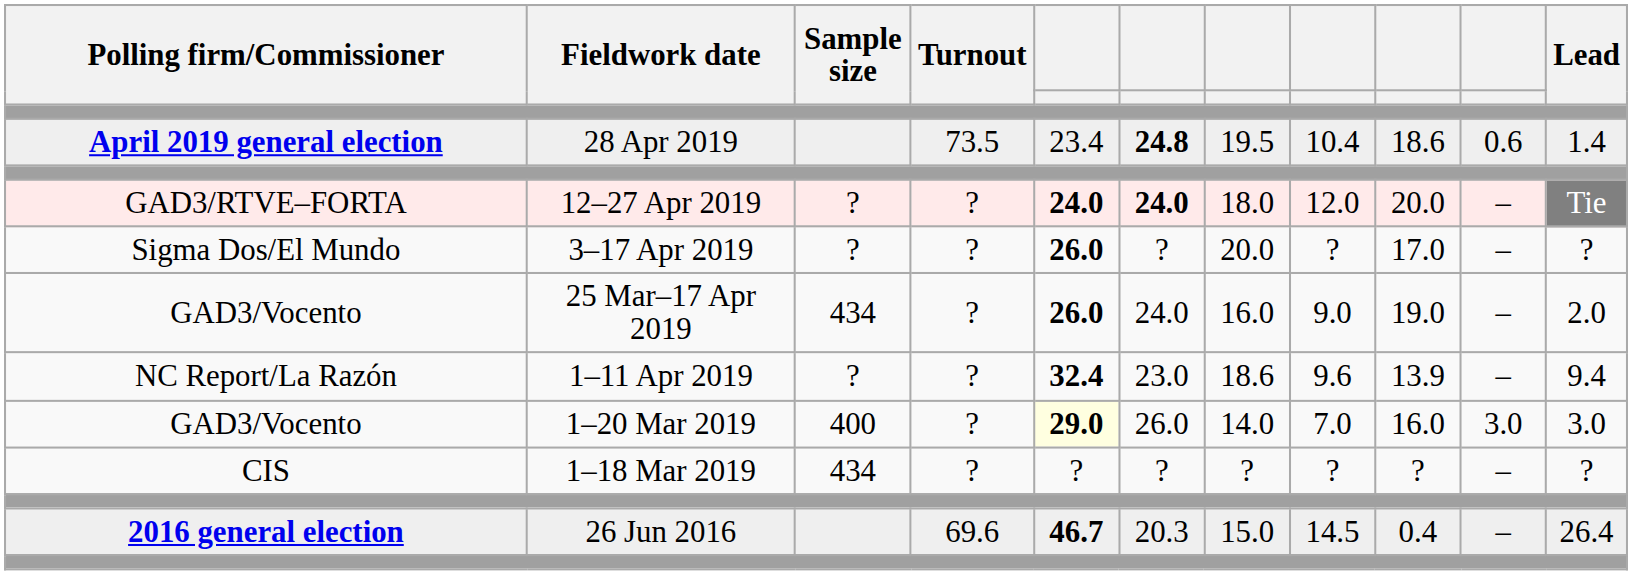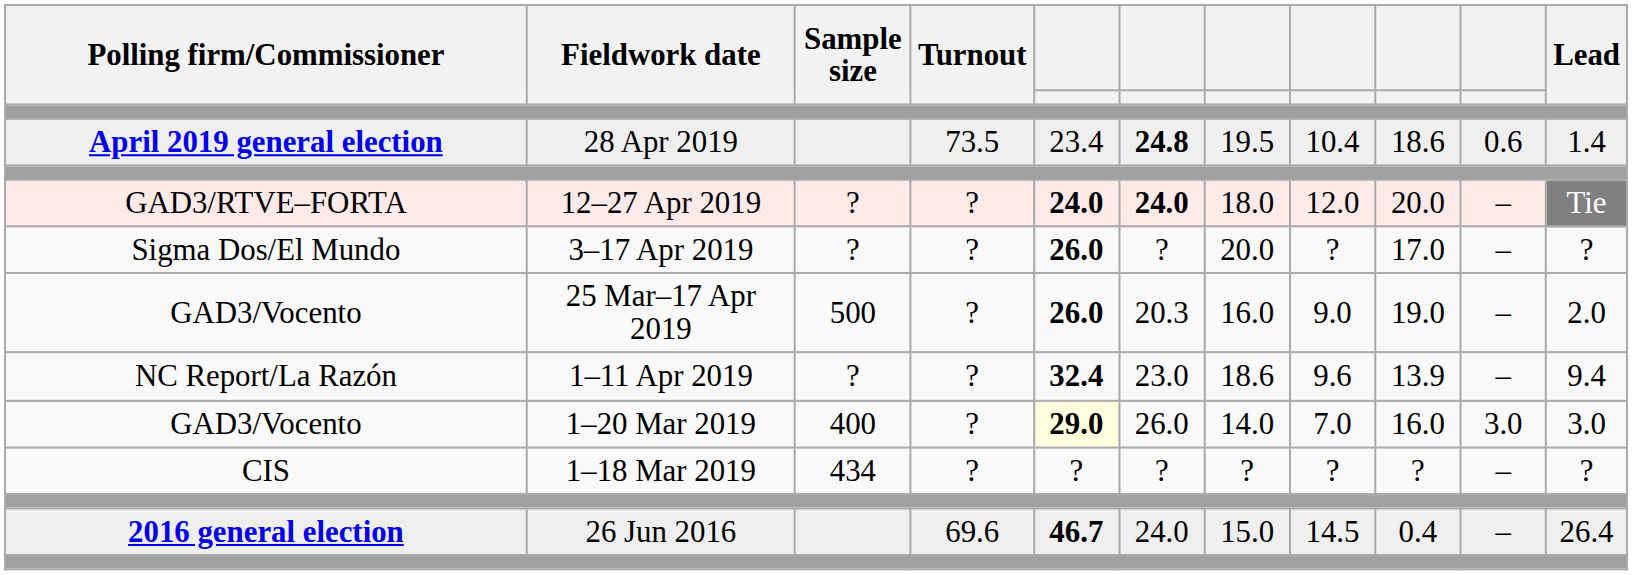(853, 313) 434 -> (853, 313) 500
(1162, 313) 24.0 -> (1162, 313) 20.3
(1162, 530) 20.3 -> (1162, 530) 24.0
